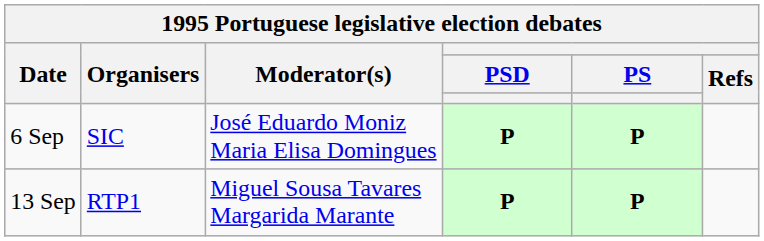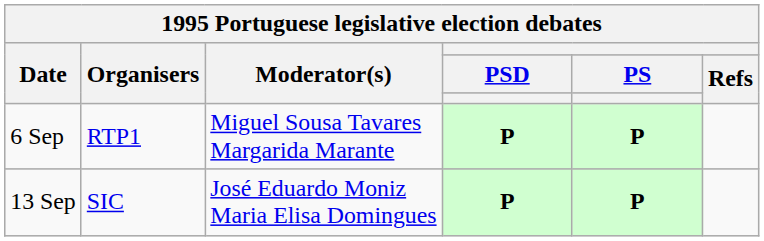(105, 135) SIC -> (114, 135) RTP1
(323, 135) José Eduardo Moniz Maria Elisa Domingues -> (316, 135) Miguel Sousa Tavares Margarida Marante
(114, 201) RTP1 -> (105, 201) SIC
(316, 201) Miguel Sousa Tavares Margarida Marante -> (323, 201) José Eduardo Moniz Maria Elisa Domingues
